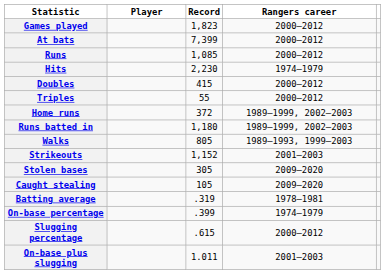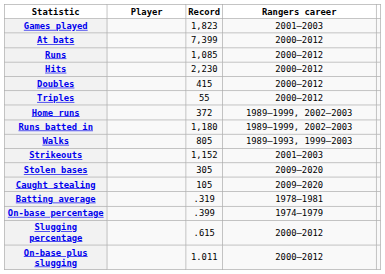(299, 26) 2000–2012 -> (299, 26) 2001–2003
(299, 69) 1974–1979 -> (299, 69) 2000–2012
(299, 257) 2001–2003 -> (299, 257) 2000–2012
